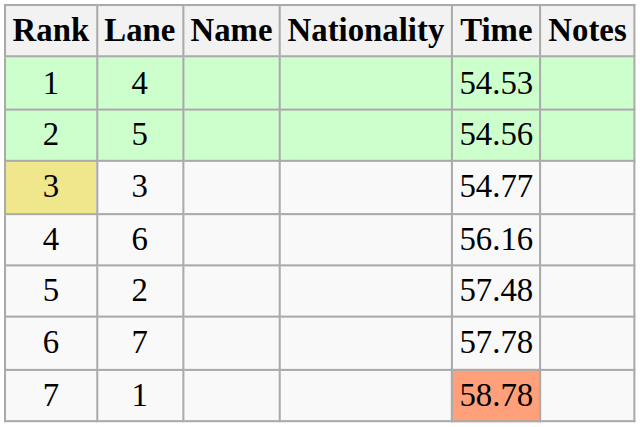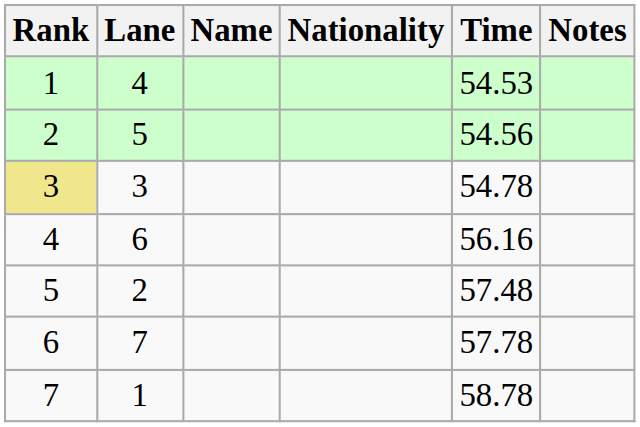(496, 186) 54.77 -> (496, 186) 54.78
(496, 394) lightsalmon background -> (496, 394) no background
